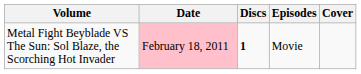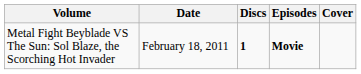(185, 45) pink background -> (185, 45) no background
(287, 45) normal -> (288, 45) bold
